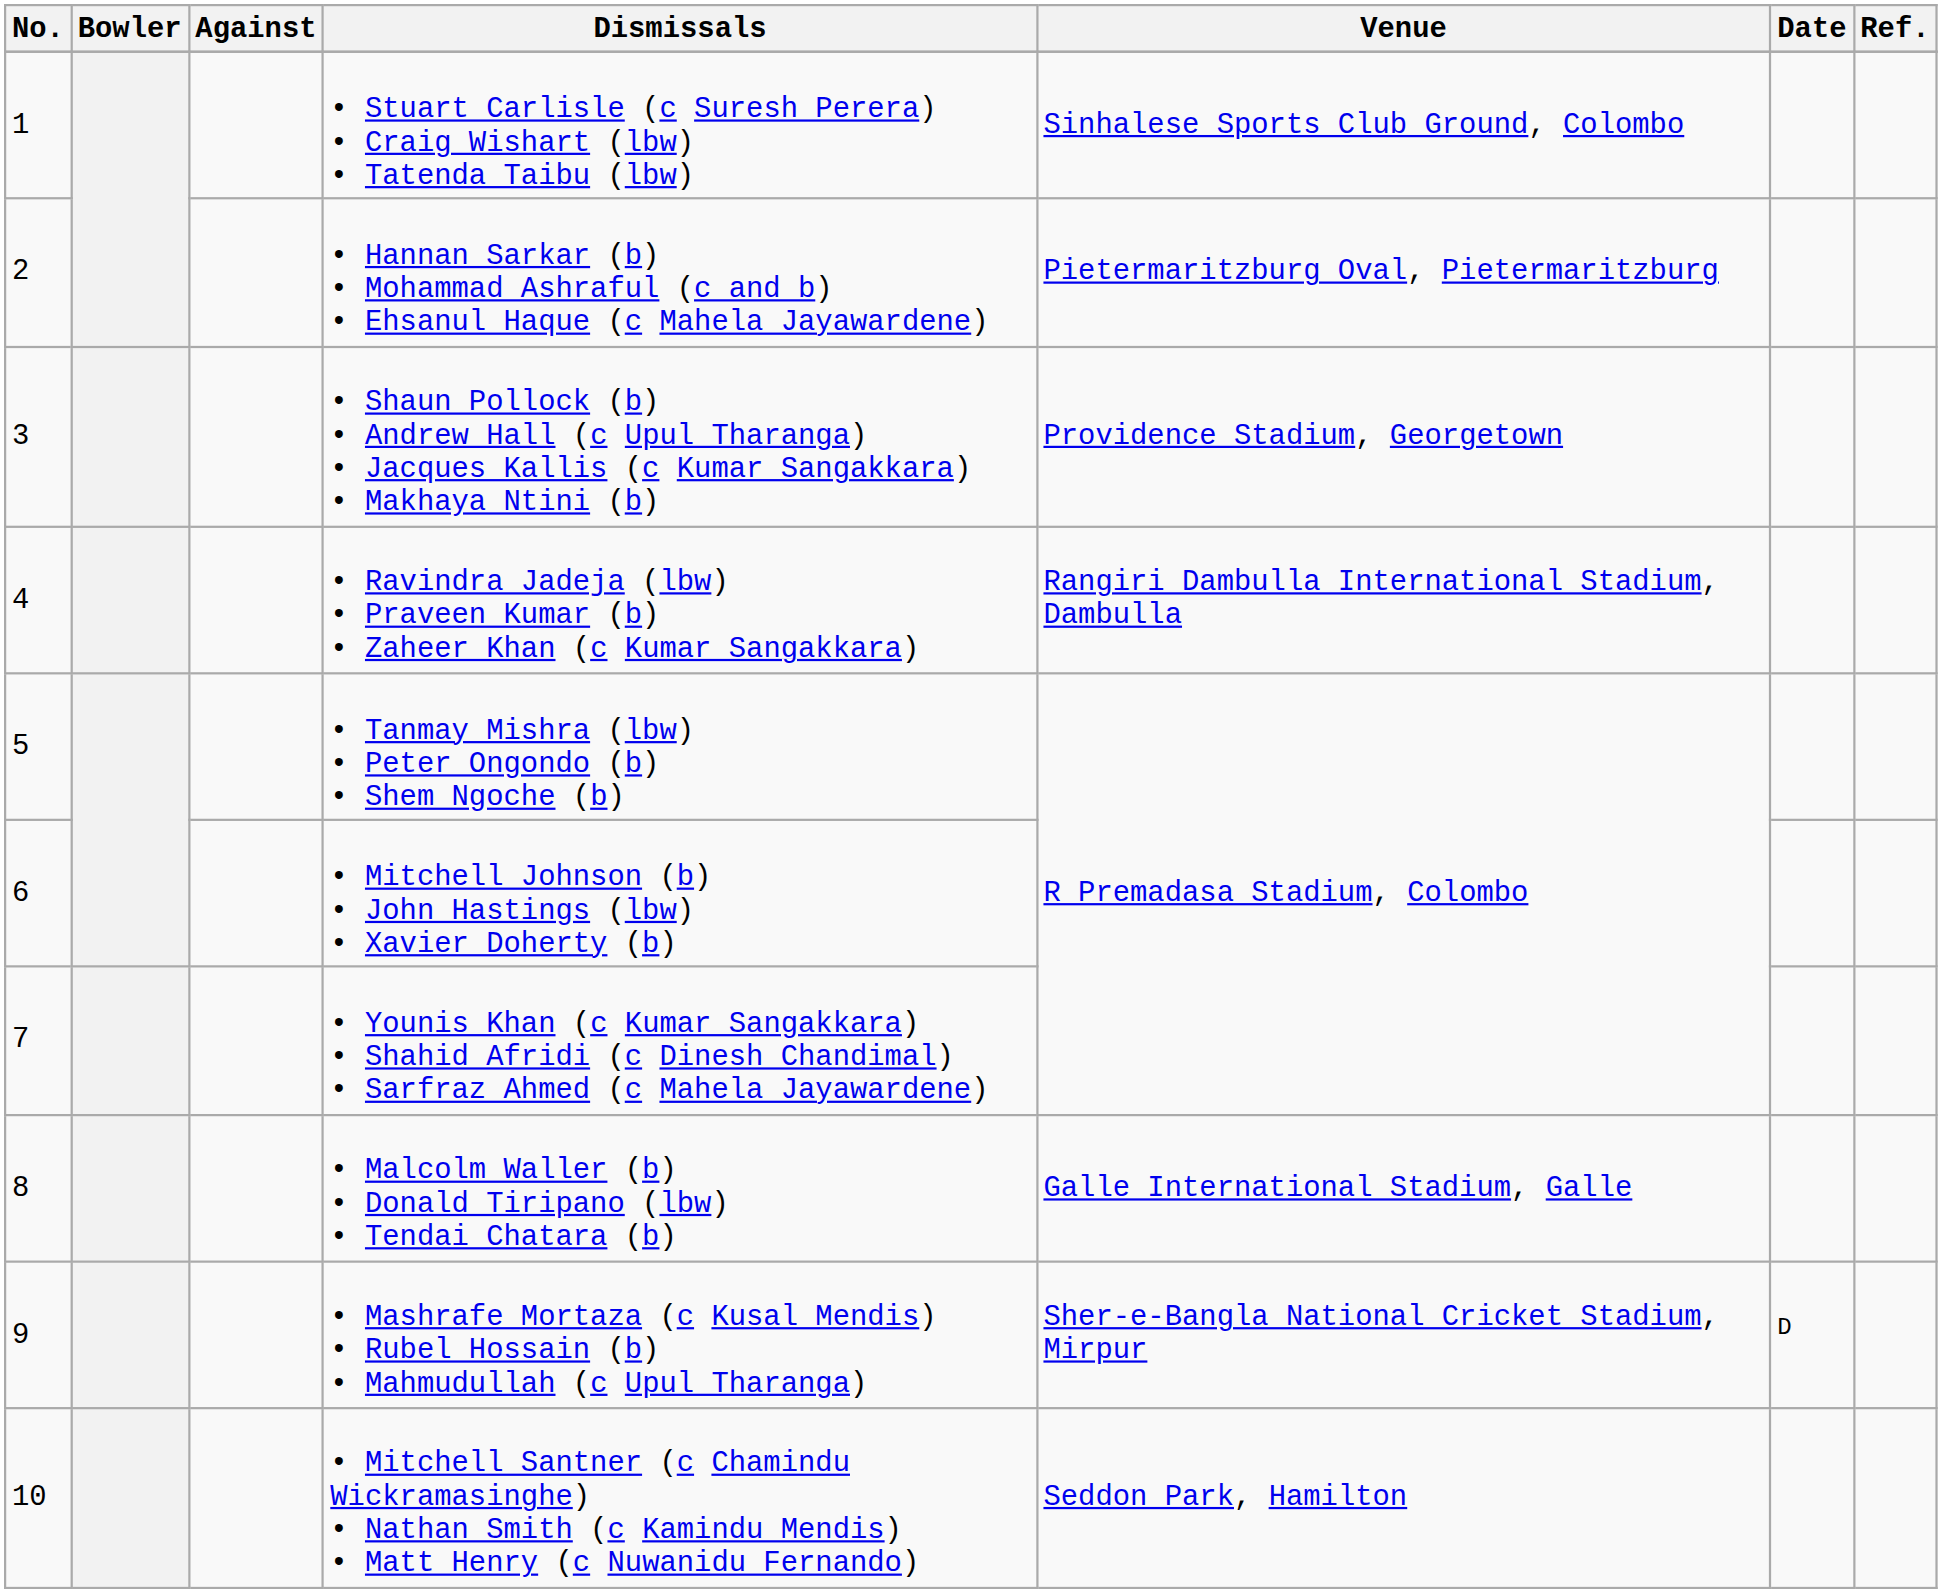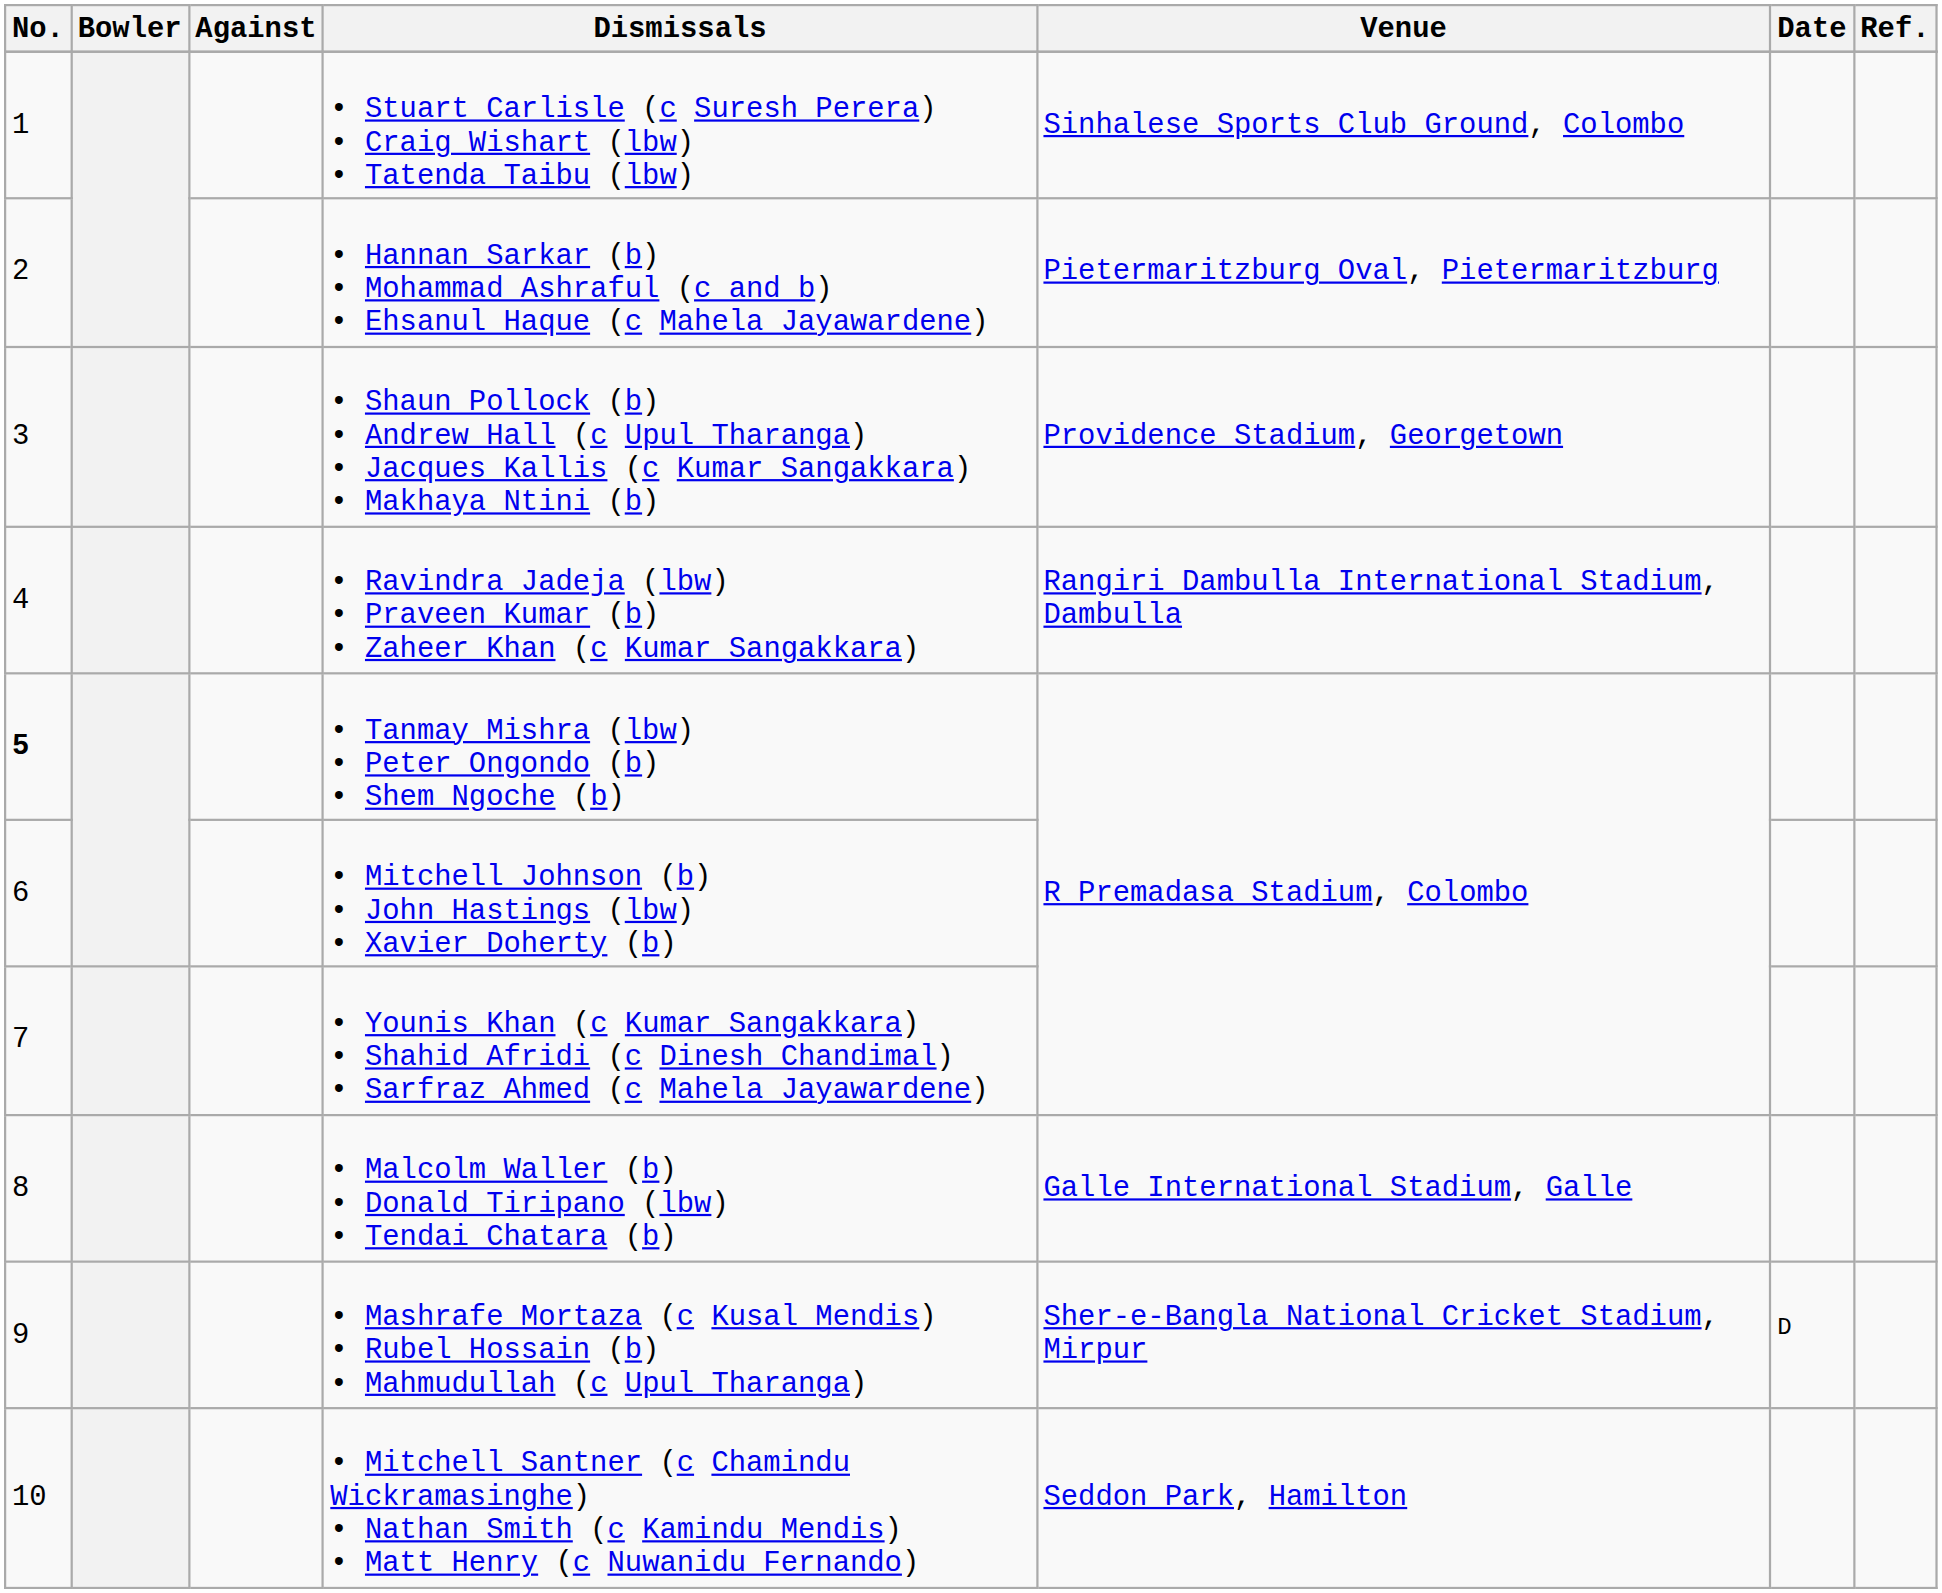(21, 747) normal -> (21, 747) bold
